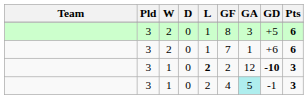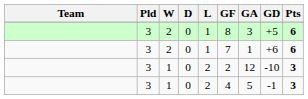(208, 67) bold -> (208, 67) normal
(272, 67) bold -> (272, 67) normal
(250, 85) paleturquoise background -> (250, 85) no background
